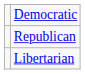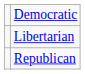rows swapped: (45, 36) <-> (44, 58)
